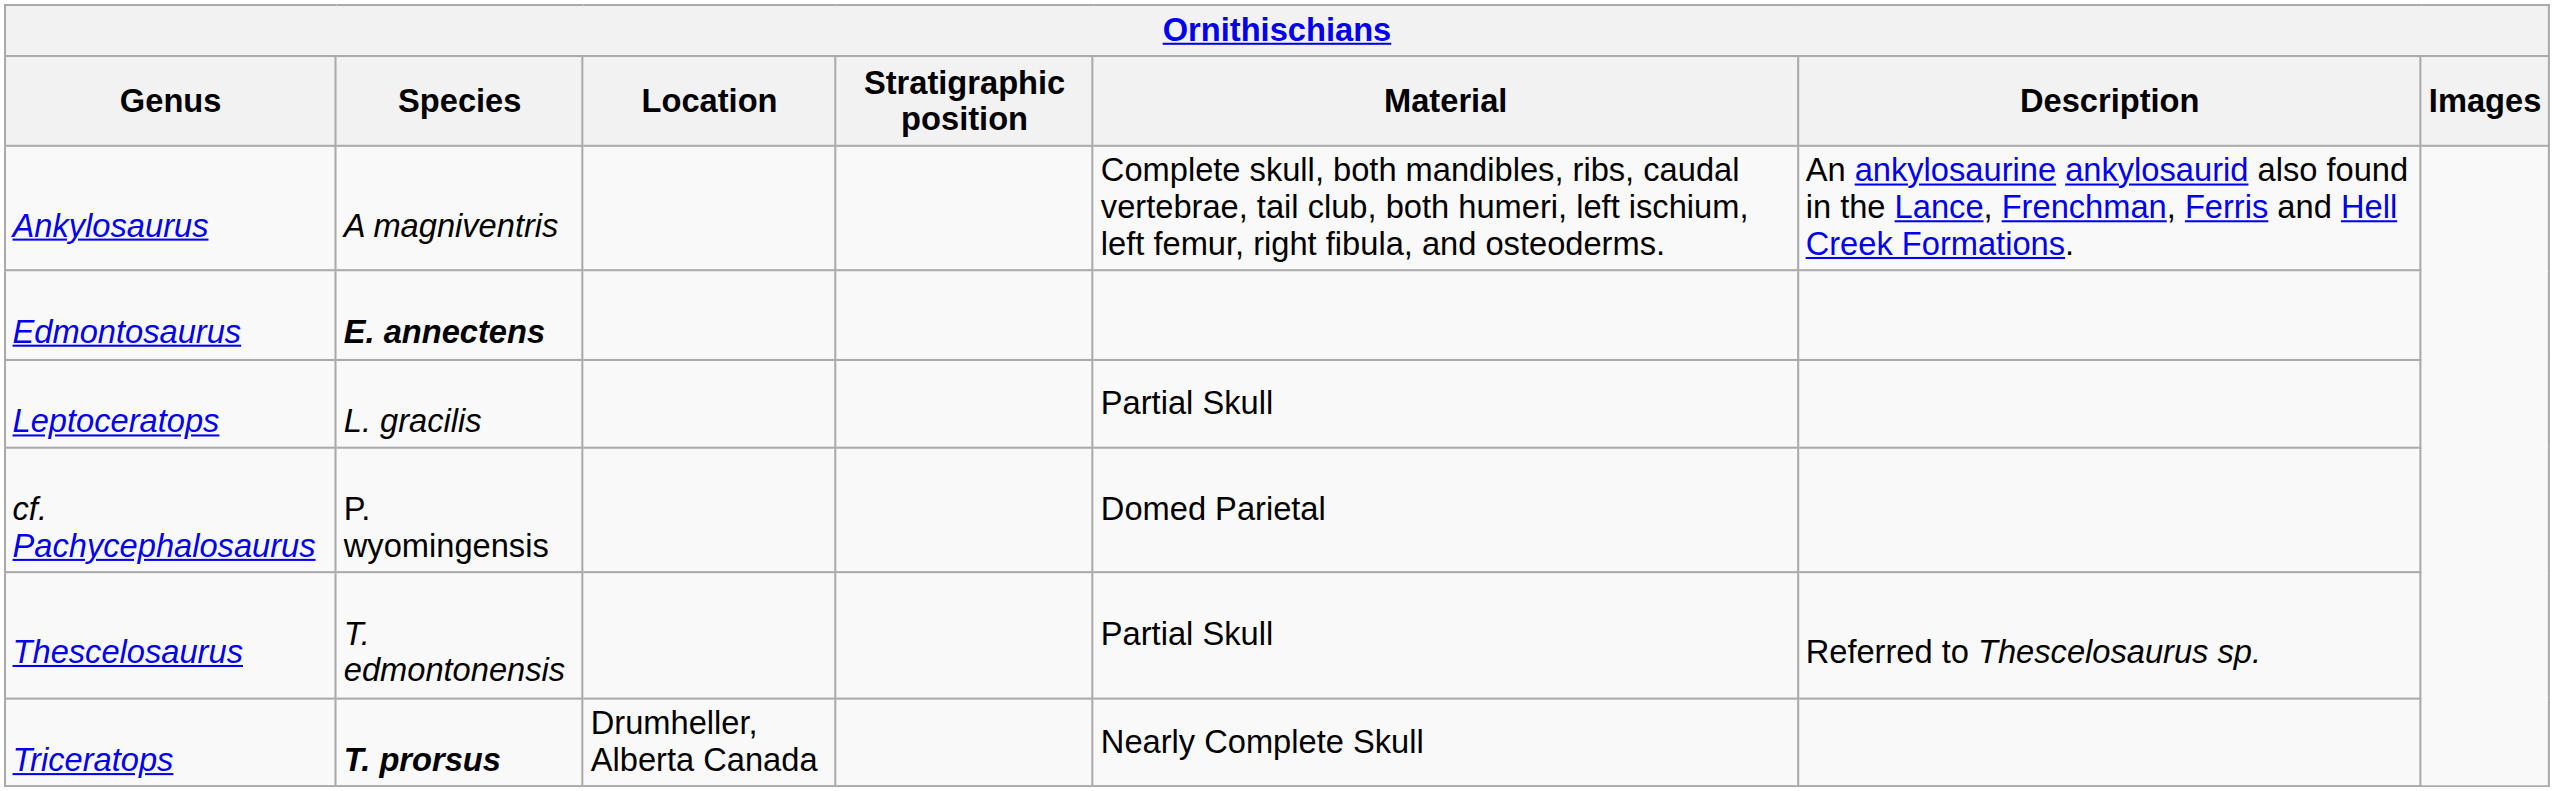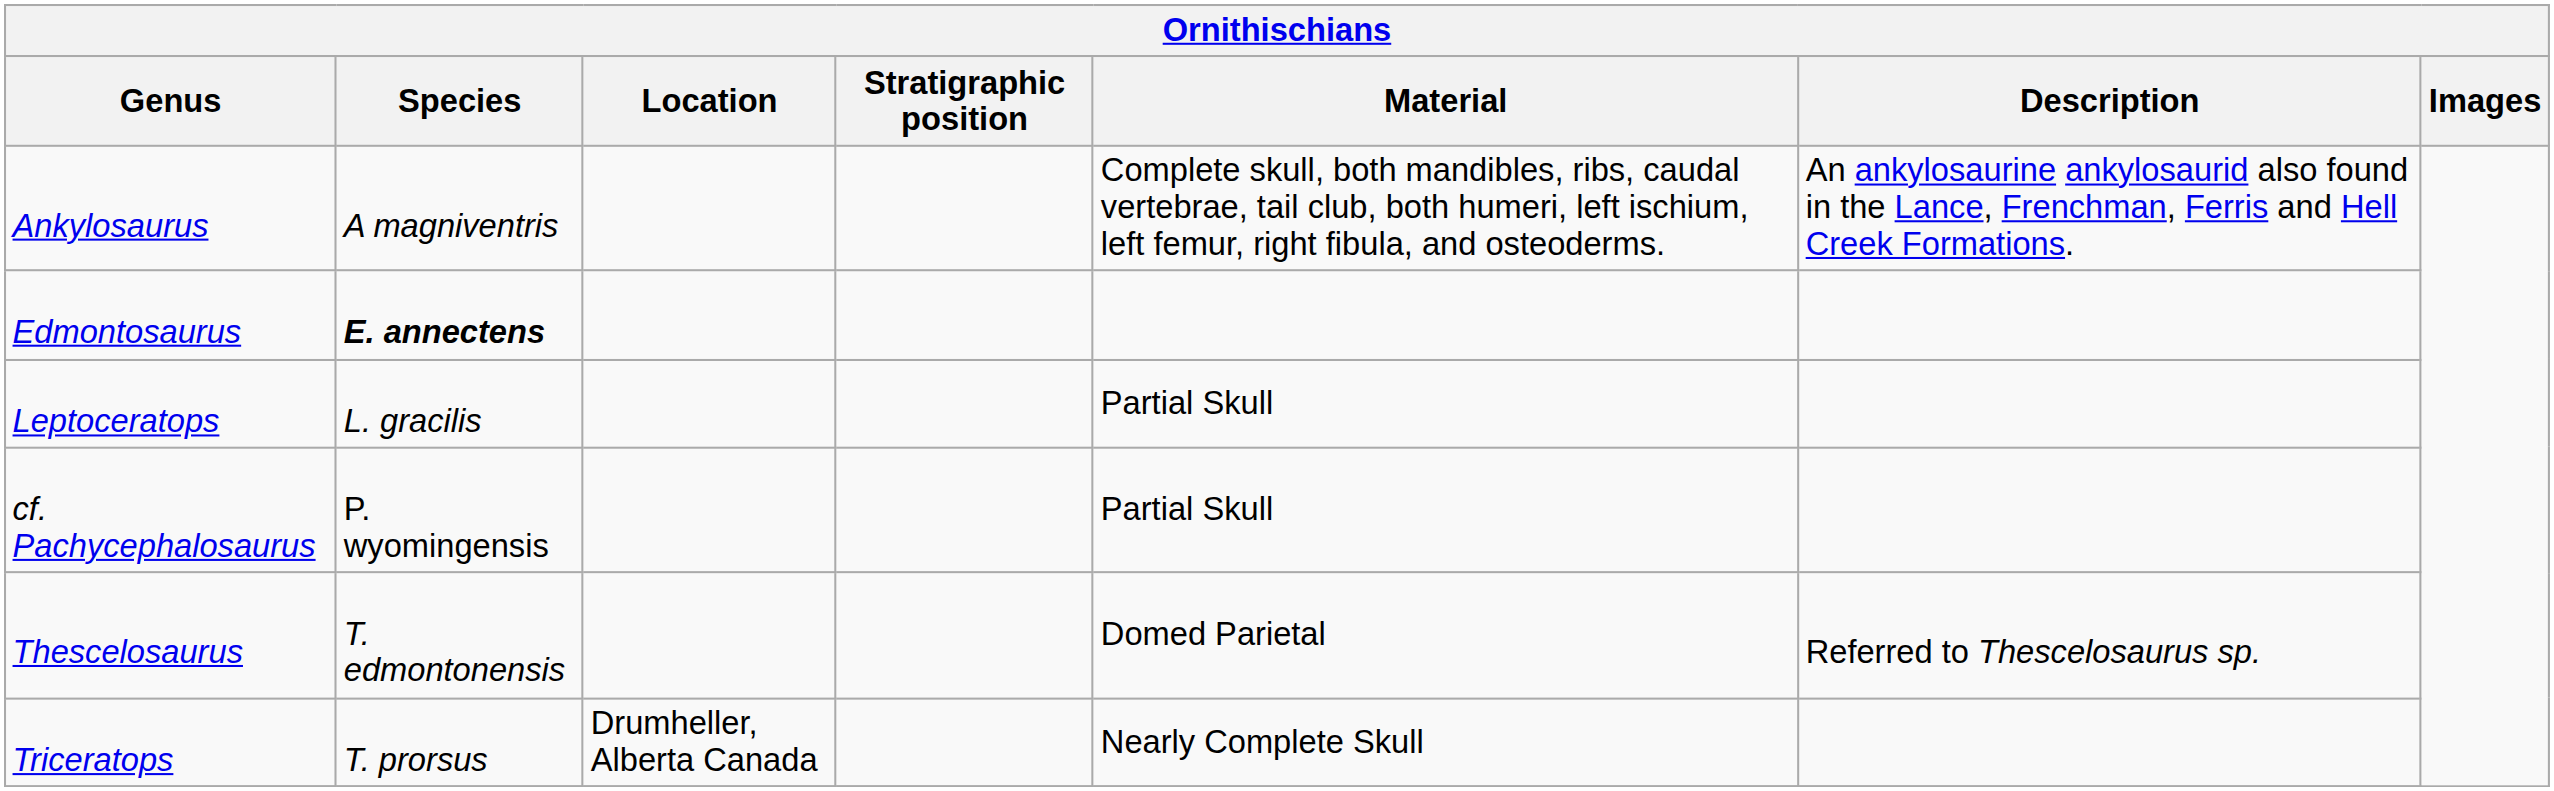(1213, 509) Domed Parietal -> (1187, 509) Partial Skull
(1187, 634) Partial Skull -> (1213, 634) Domed Parietal
(422, 759) bold -> (416, 759) normal
